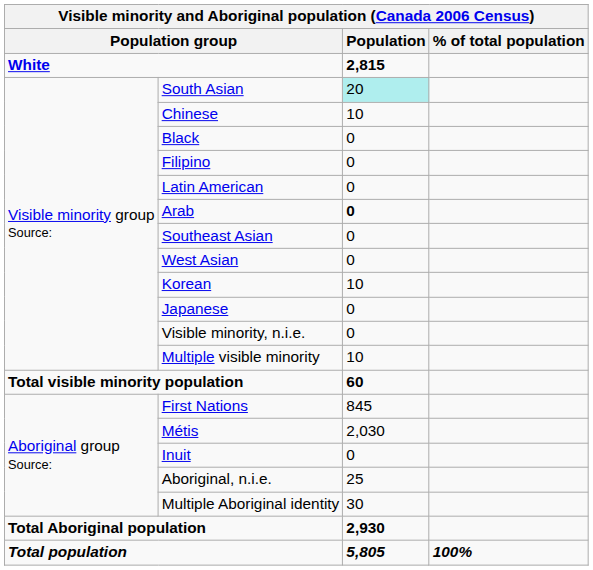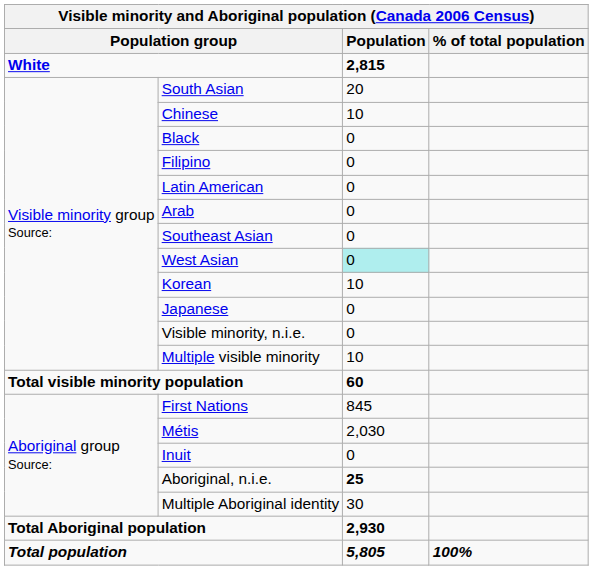(355, 89) paleturquoise background -> (355, 89) no background
(351, 211) bold -> (351, 211) normal
(351, 260) no background -> (351, 260) paleturquoise background
(355, 479) normal -> (355, 479) bold
